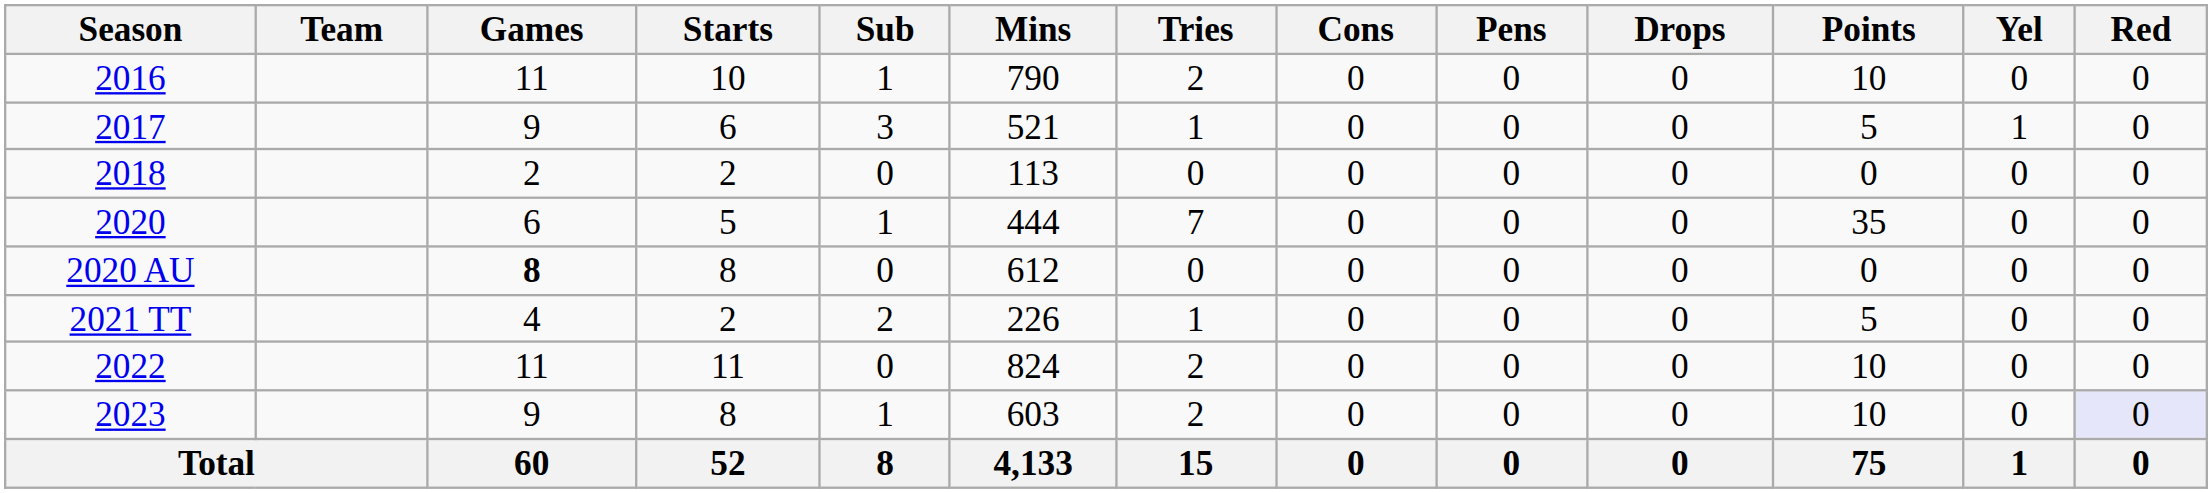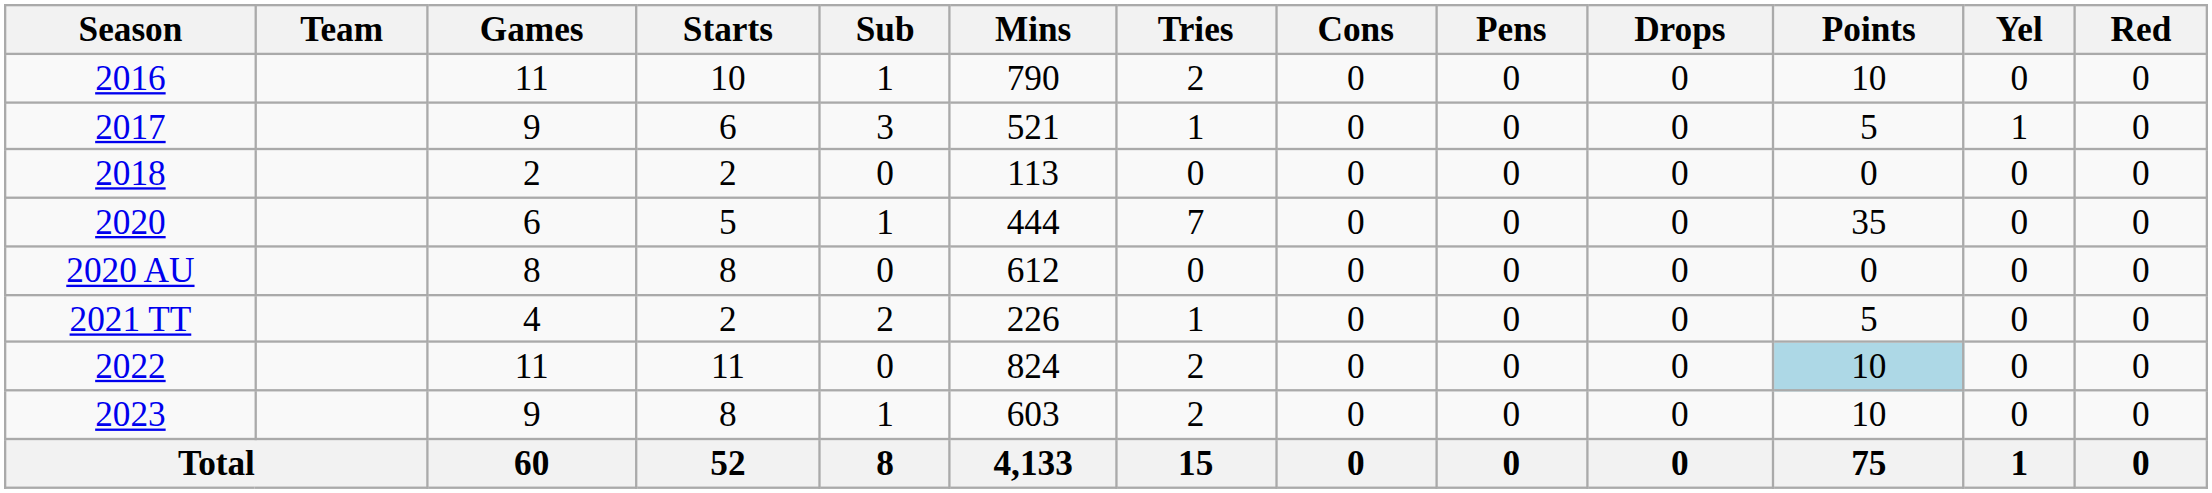(532, 269) bold -> (532, 269) normal
(1869, 366) no background -> (1869, 366) lightblue background
(2141, 414) lavender background -> (2141, 414) no background
